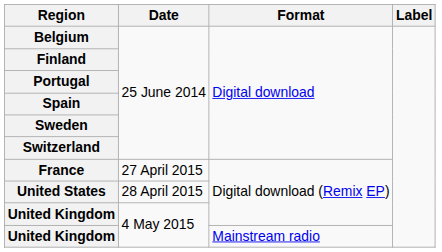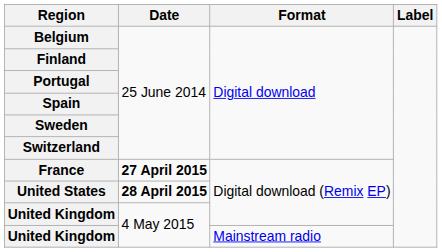(162, 170) normal -> (164, 170) bold
(162, 192) normal -> (164, 192) bold
